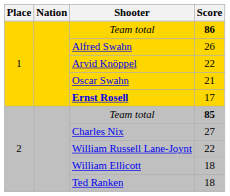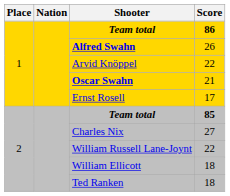(132, 30) normal -> (132, 30) bold
(102, 47) normal -> (104, 47) bold
(101, 81) normal -> (103, 81) bold
(100, 98) bold -> (98, 98) normal
(132, 115) normal -> (132, 115) bold
